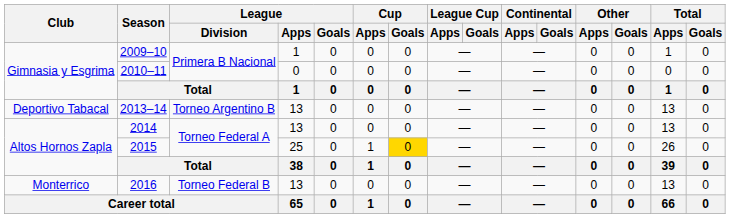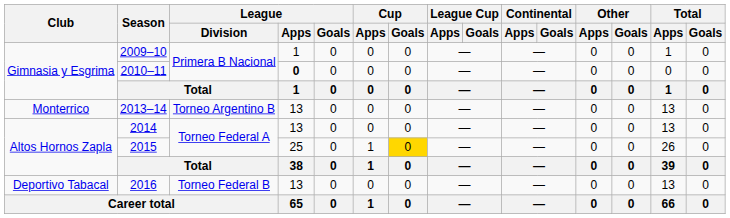(296, 71) normal -> (296, 71) bold
(61, 109) Deportivo Tabacal -> (61, 109) Monterrico
(61, 185) Monterrico -> (61, 185) Deportivo Tabacal
